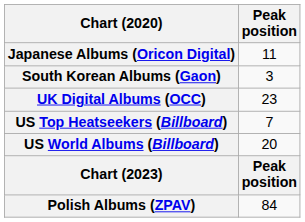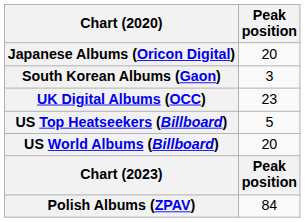(269, 54) 11 -> (269, 54) 20
(269, 122) 7 -> (269, 122) 5
